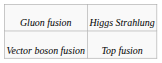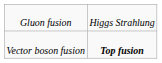(122, 50) normal -> (122, 50) bold
